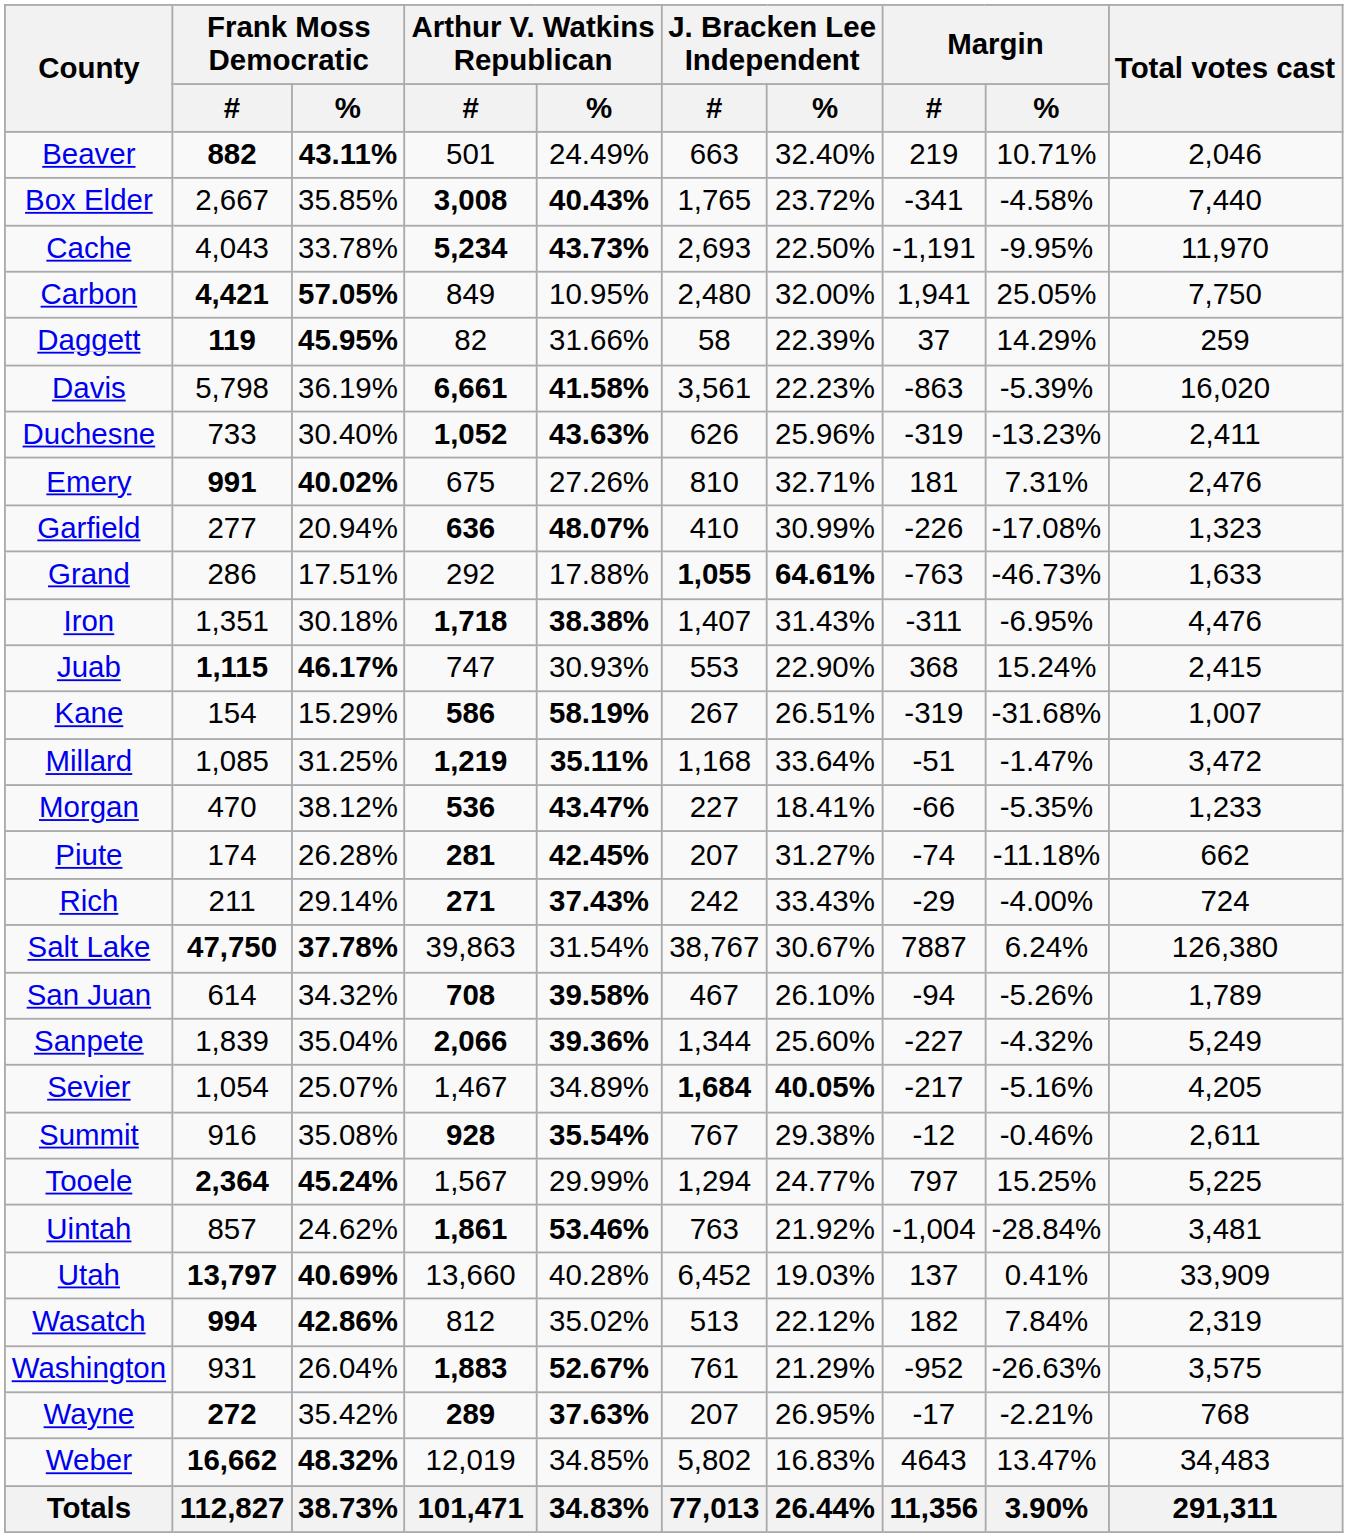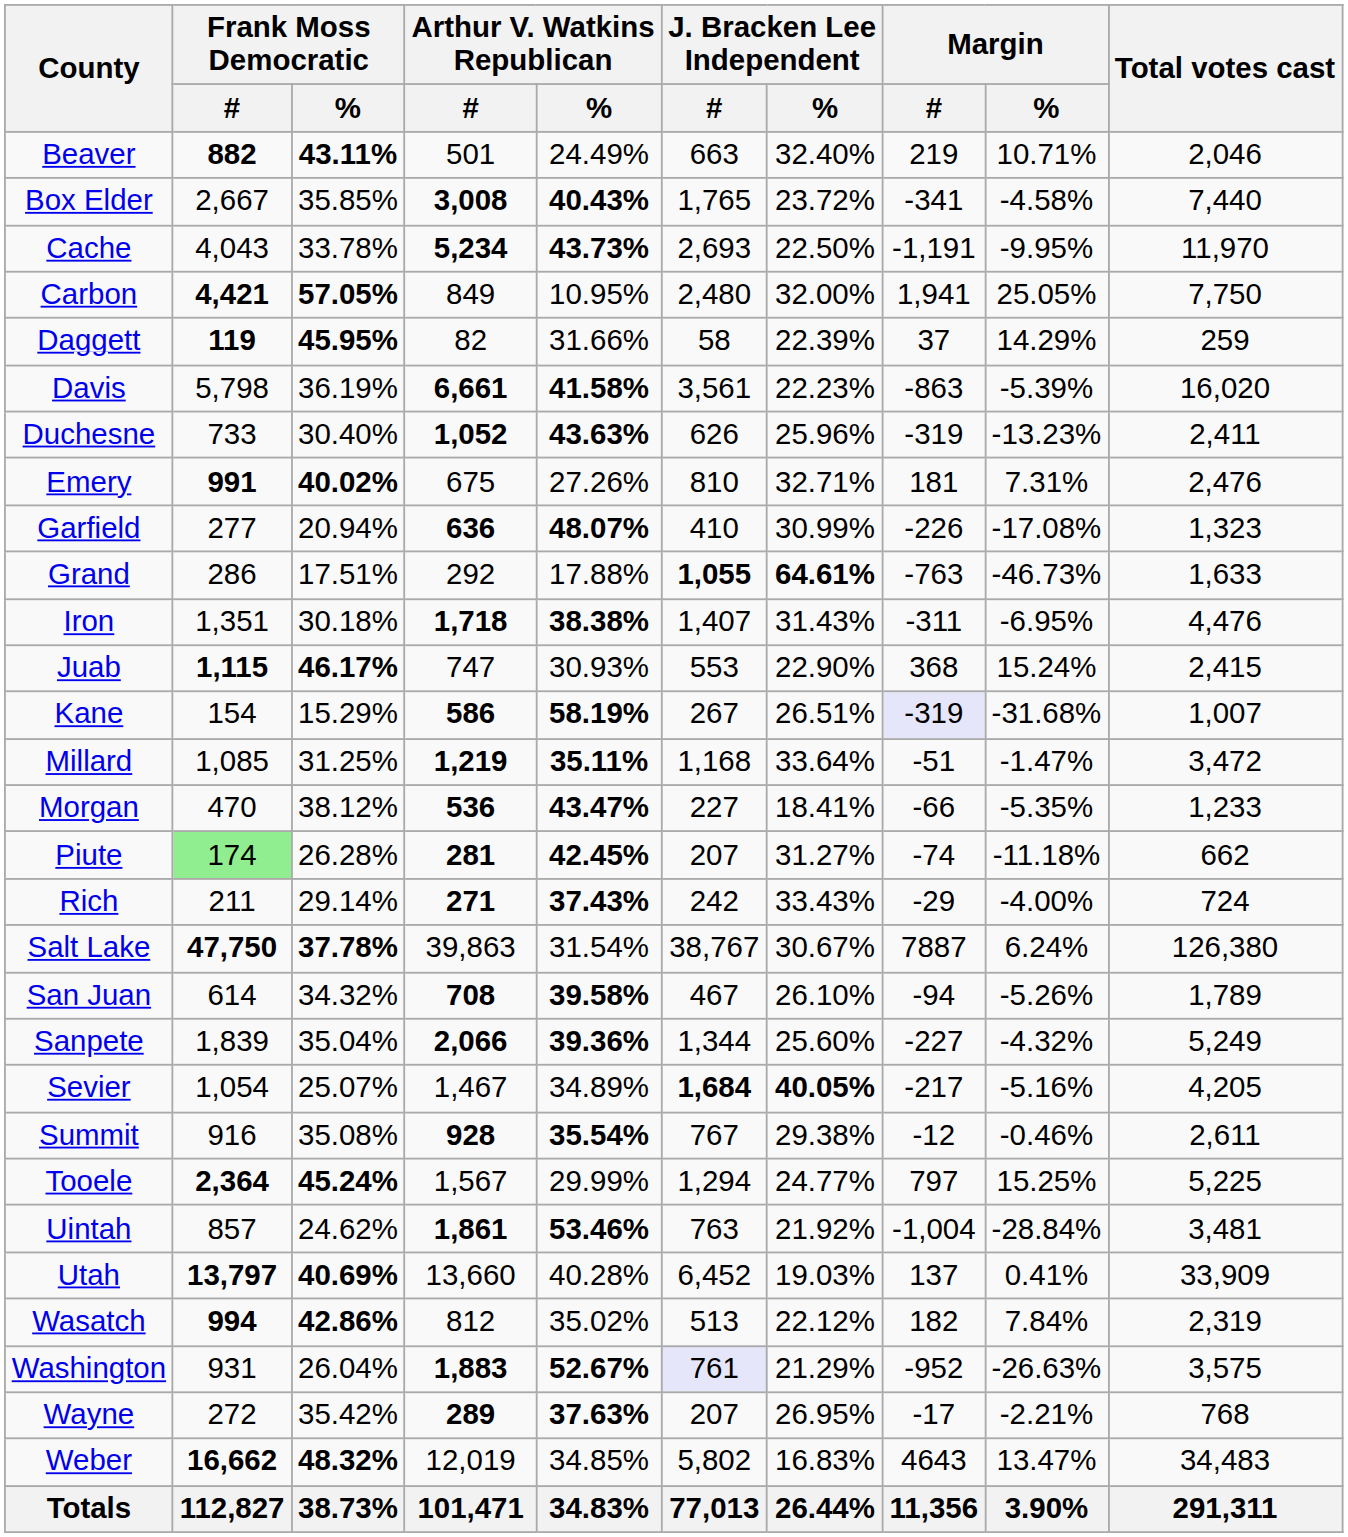(934, 714) no background -> (934, 714) lavender background
(232, 854) no background -> (232, 854) lightgreen background
(714, 1368) no background -> (714, 1368) lavender background
(232, 1414) bold -> (232, 1414) normal
